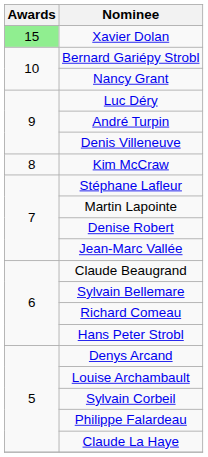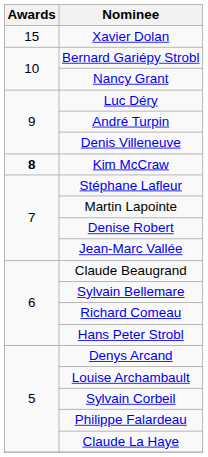(32, 36) lightgreen background -> (32, 36) no background
(32, 164) normal -> (32, 164) bold
